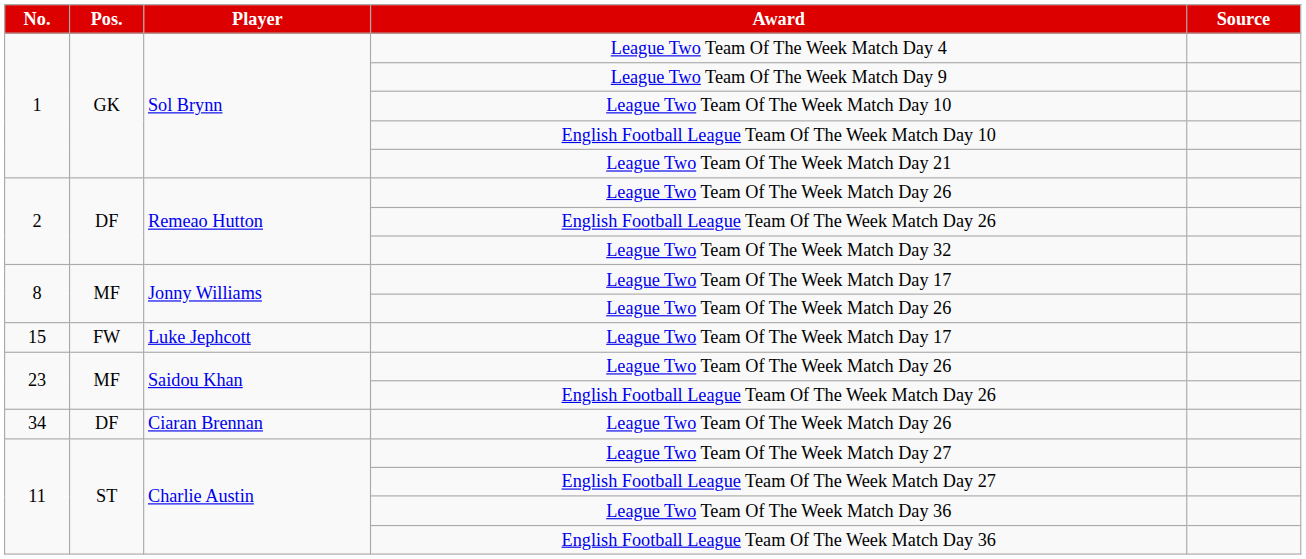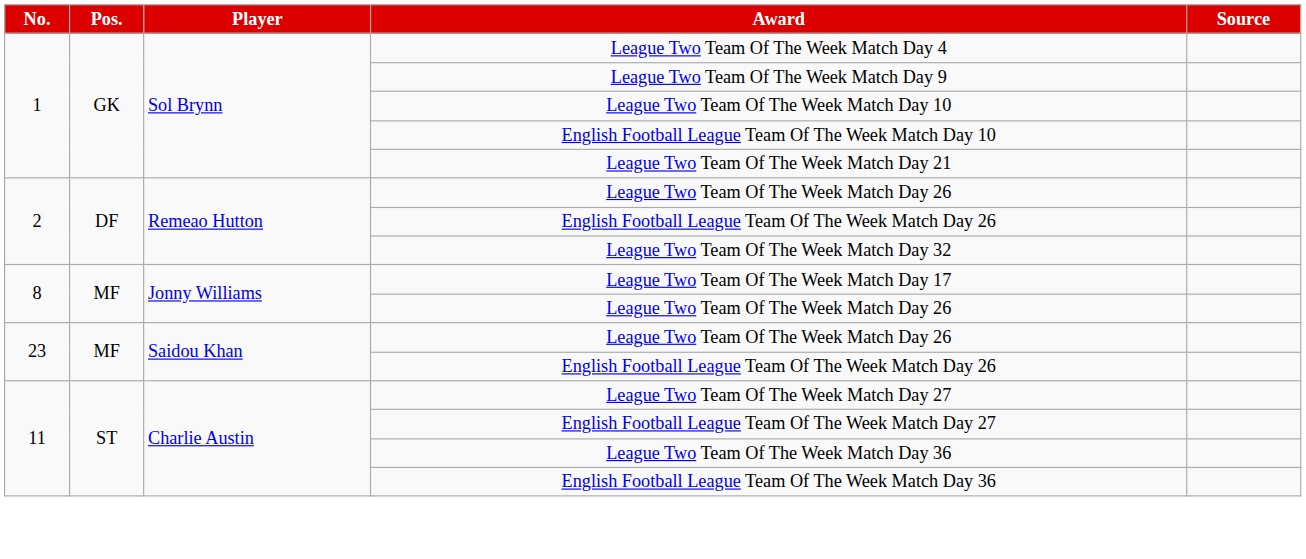- row: (37, 337)
- row: (37, 423)
